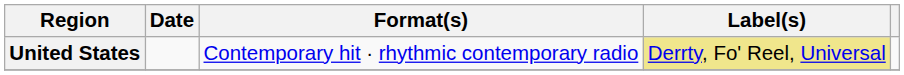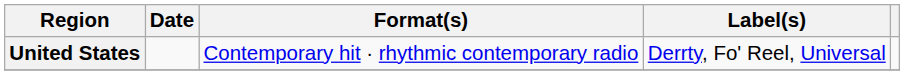(767, 53) khaki background -> (767, 53) no background
